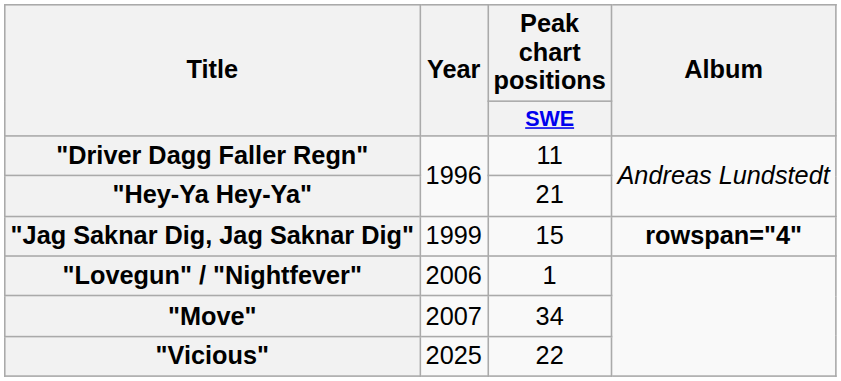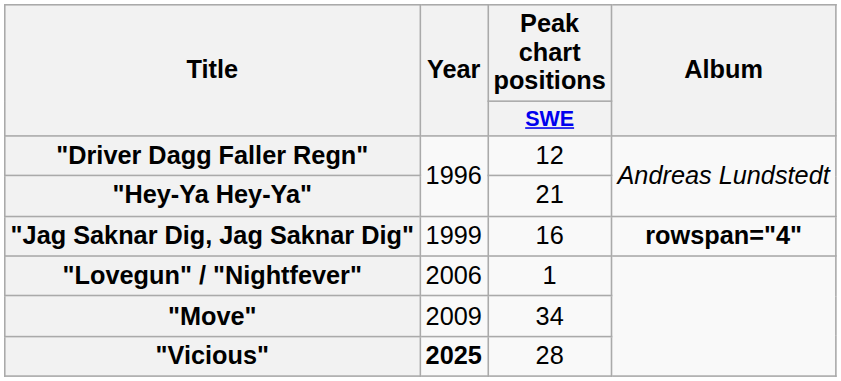(550, 155) 11 -> (550, 155) 12
(550, 235) 15 -> (550, 235) 16
(454, 315) 2007 -> (454, 315) 2009
(454, 355) normal -> (454, 355) bold
(550, 355) 22 -> (550, 355) 28
